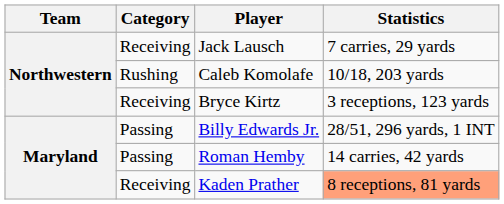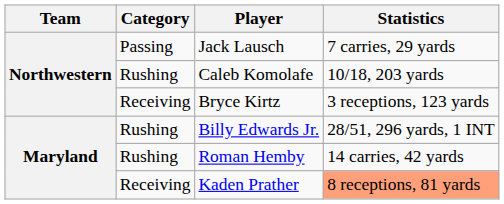(155, 46) Receiving -> (146, 46) Passing
(146, 129) Passing -> (149, 129) Rushing
(146, 157) Passing -> (149, 157) Rushing
